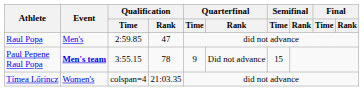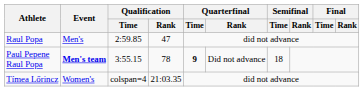(195, 60) normal -> (195, 60) bold
(279, 60) 15 -> (279, 60) 18
